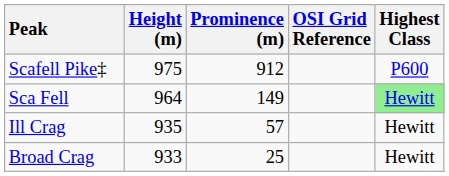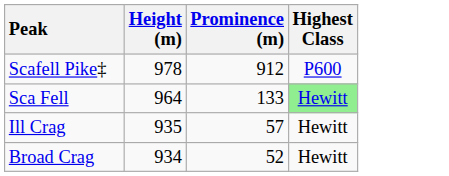- column: (332, 29)
(168, 68) 975 -> (168, 68) 978
(270, 98) 149 -> (270, 98) 133
(168, 156) 933 -> (168, 156) 934
(275, 156) 25 -> (275, 156) 52
